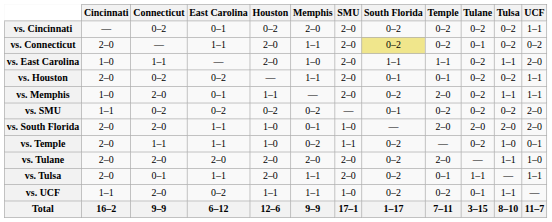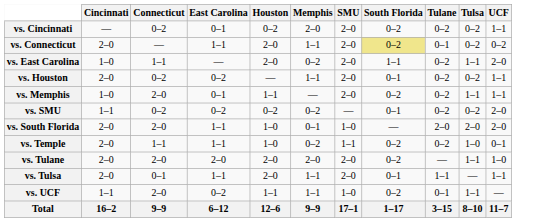- column: (443, 13)
(313, 62) 1–0 -> (313, 62) 0–2
(393, 176) 0–2 -> (393, 176) 0–1
